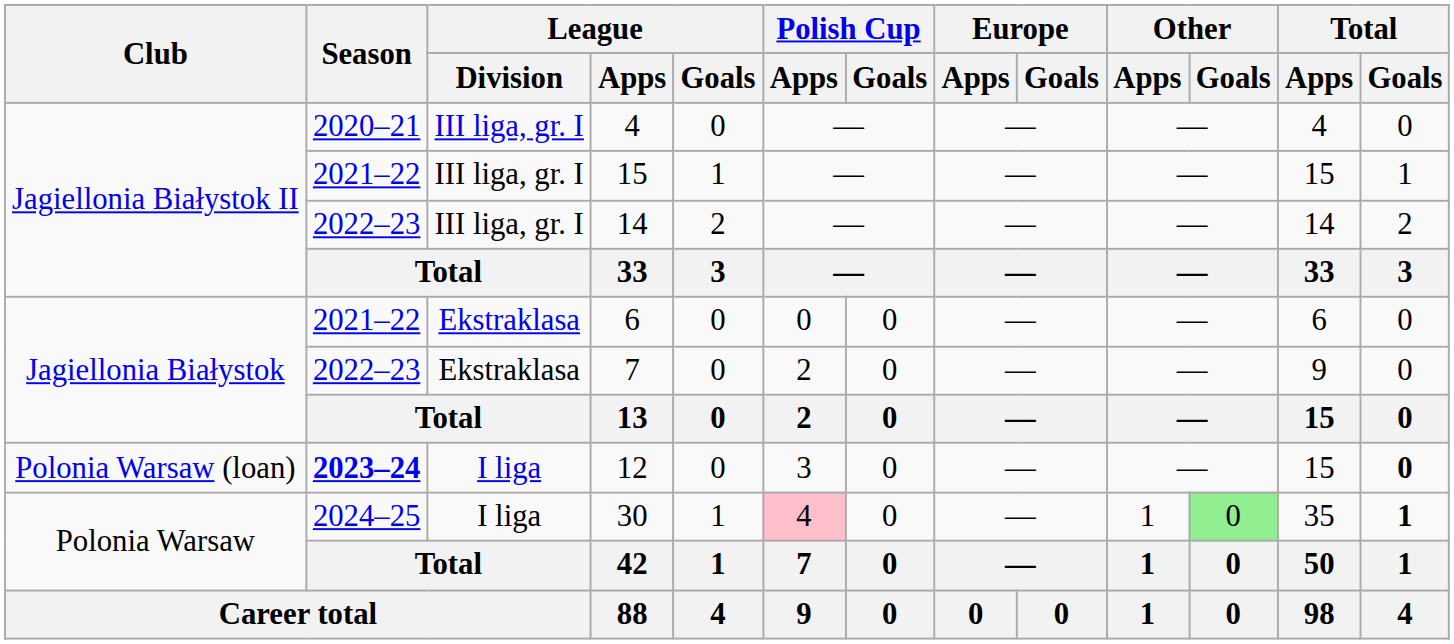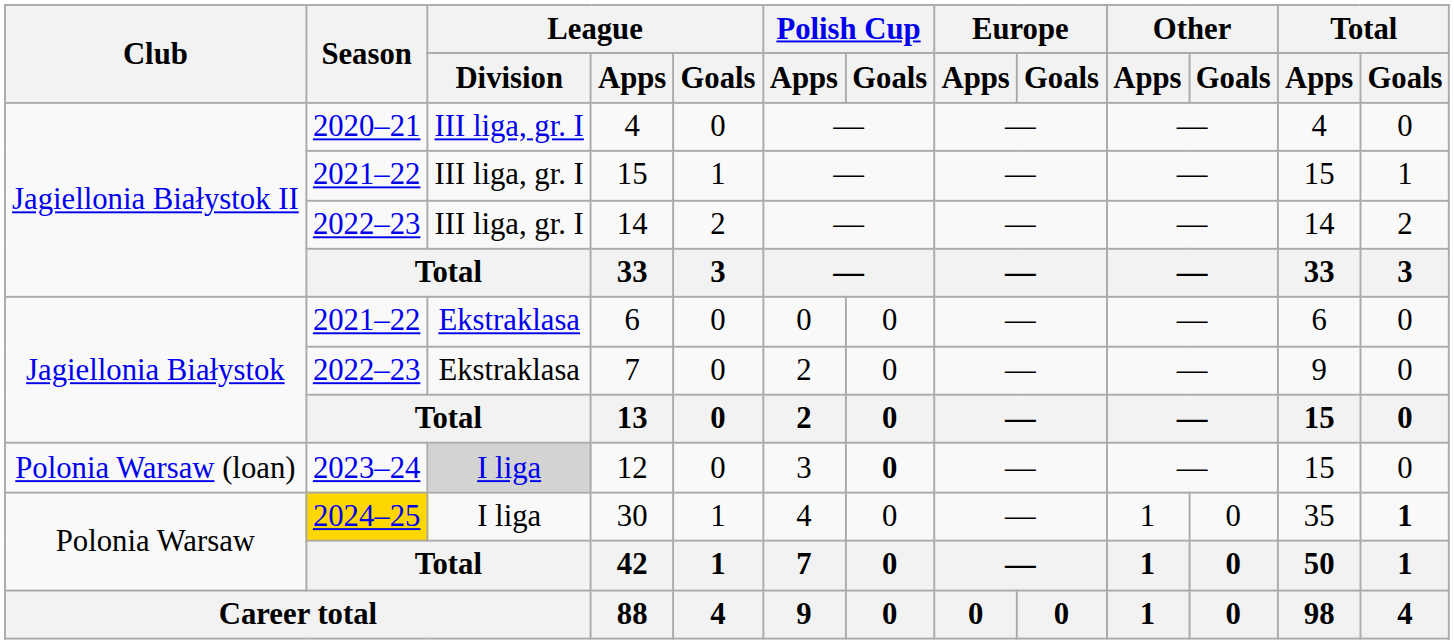(367, 467) bold -> (367, 467) normal
(509, 467) no background -> (509, 467) lightgrey background
(890, 467) normal -> (890, 467) bold
(1405, 467) bold -> (1405, 467) normal
(367, 516) no background -> (367, 516) gold background
(804, 516) pink background -> (804, 516) no background
(1233, 516) lightgreen background -> (1233, 516) no background
